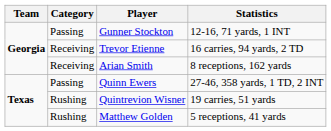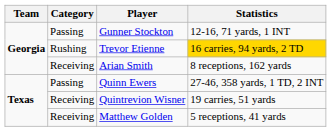(72, 48) Receiving -> (68, 48) Rushing
(247, 48) no background -> (247, 48) gold background
(68, 100) Rushing -> (72, 100) Receiving
(68, 117) Rushing -> (72, 117) Receiving
